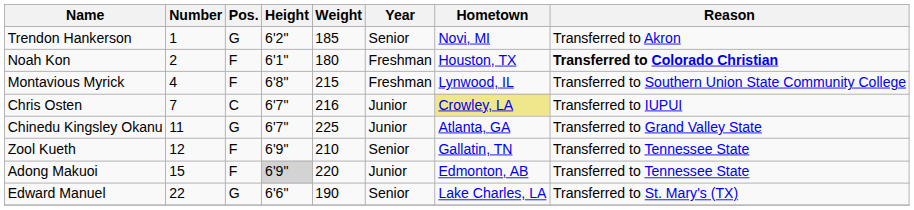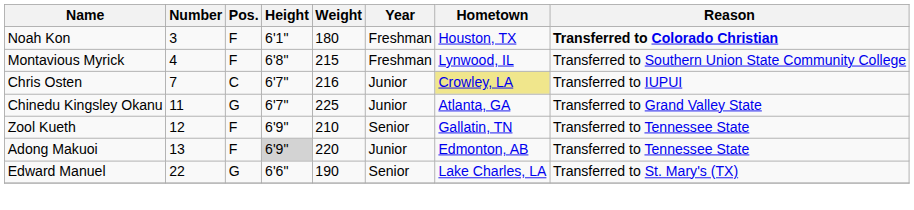- row: (70, 37)
(173, 60) 2 -> (173, 37) 3
(177, 171) 15 -> (177, 149) 13
